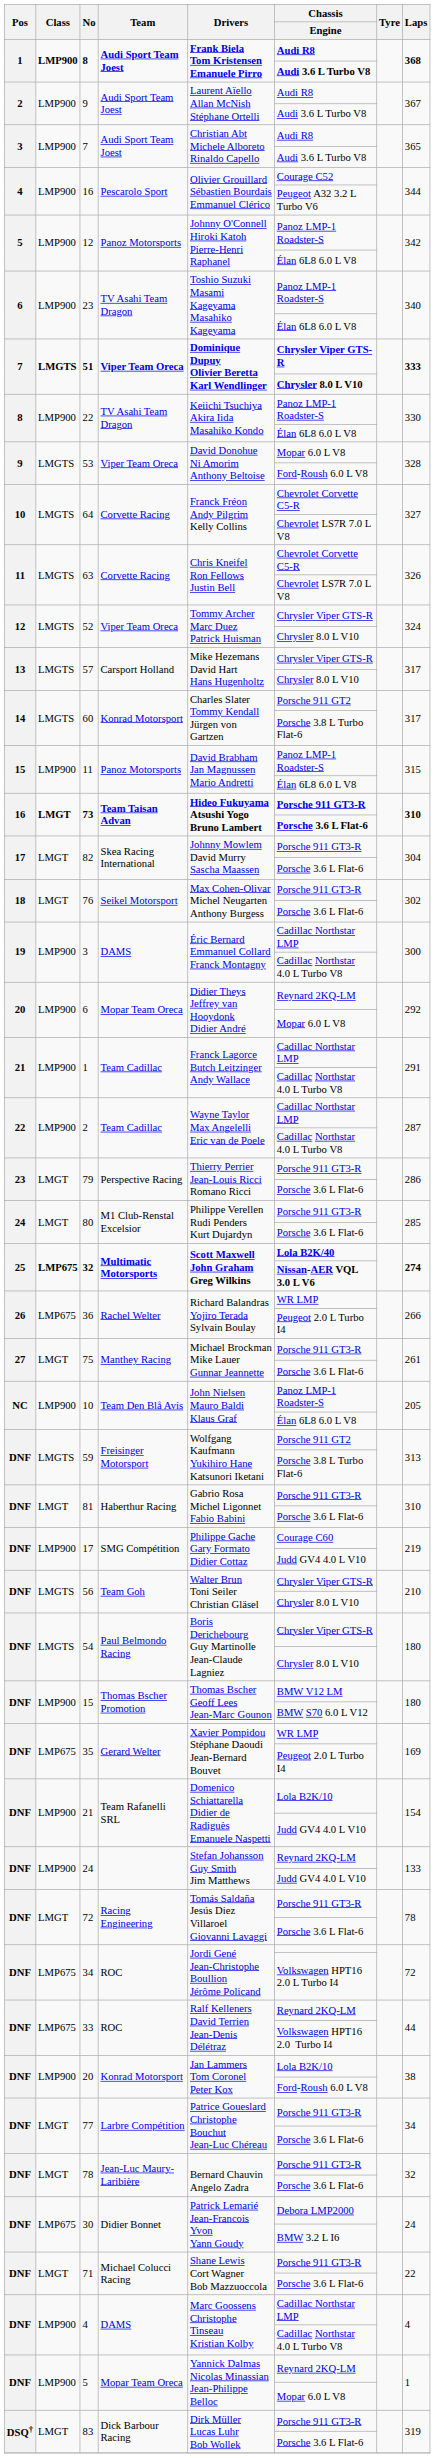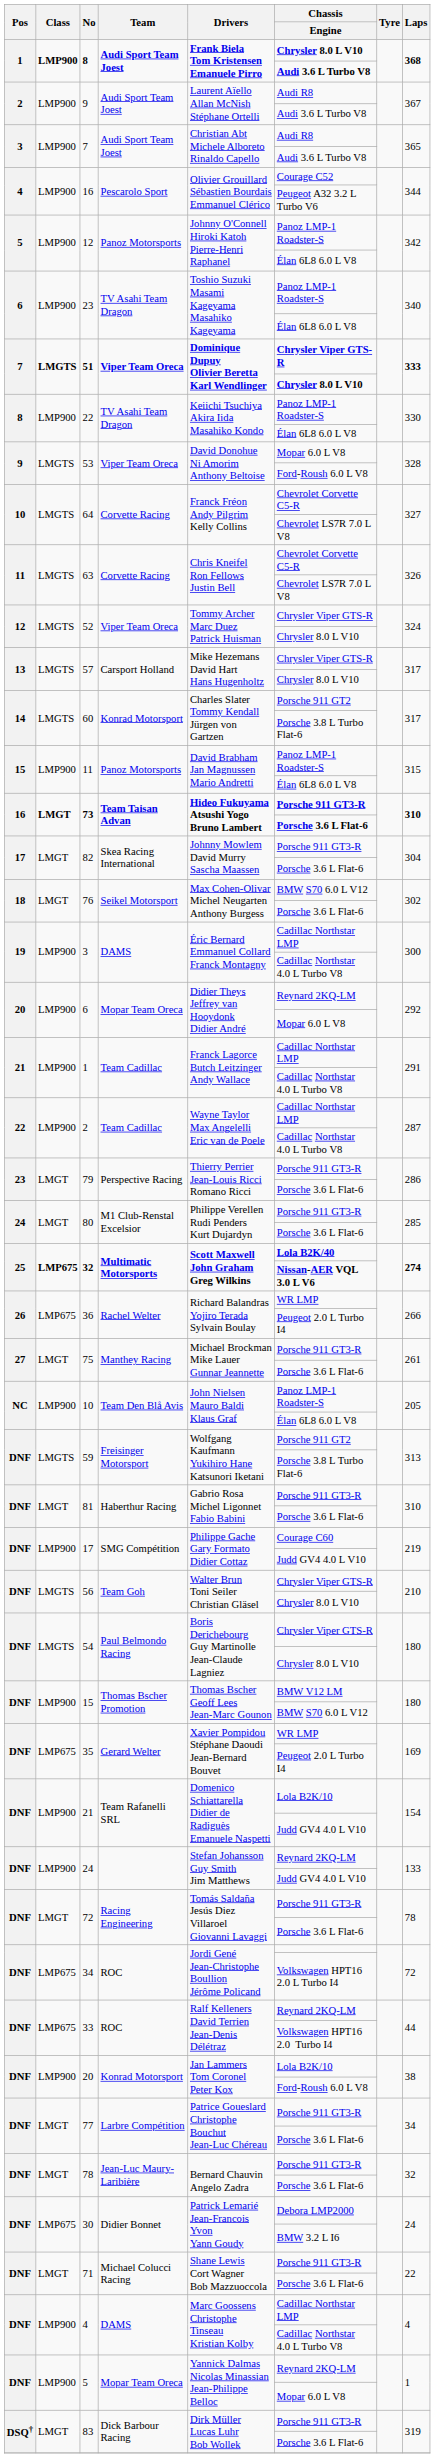(296, 50) Audi R8 -> (320, 50) Chrysler 8.0 L V10
(319, 890) Porsche 911 GT3-R -> (322, 890) BMW S70 6.0 L V12
